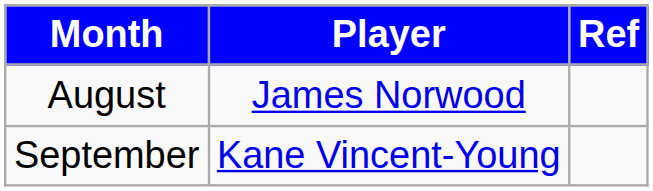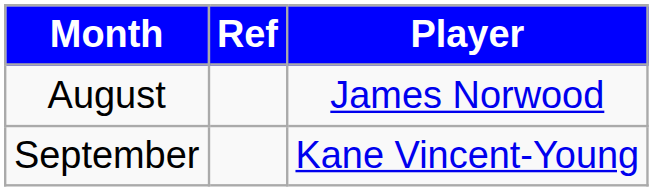columns swapped: (389, 34) <-> (609, 34)
